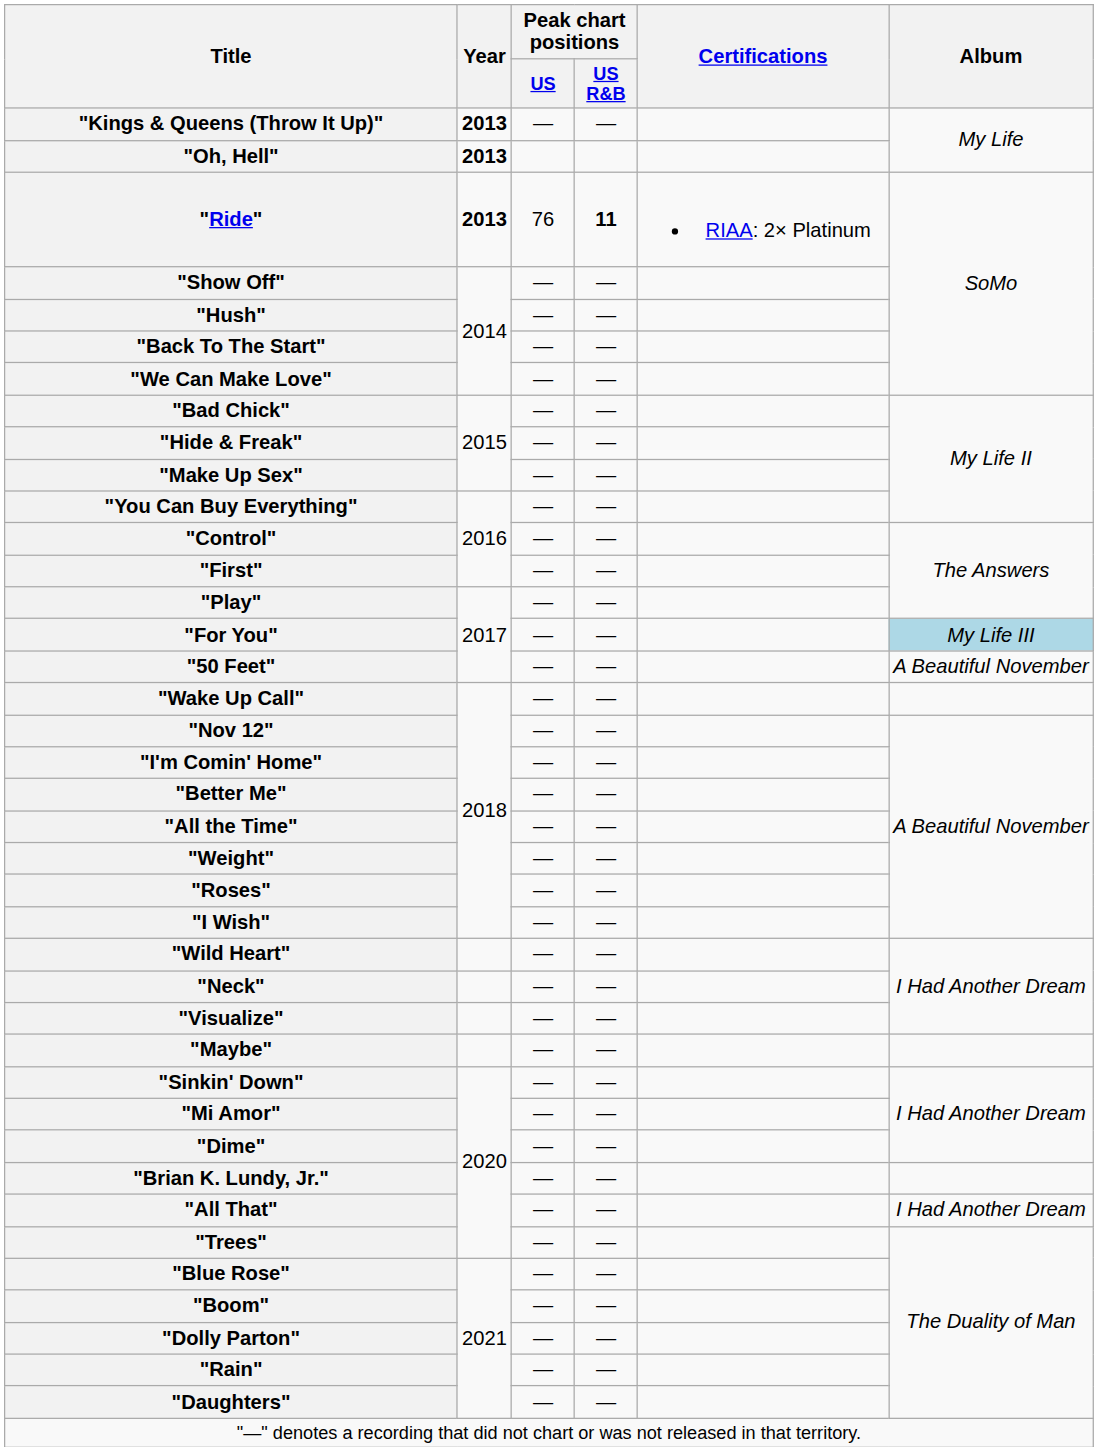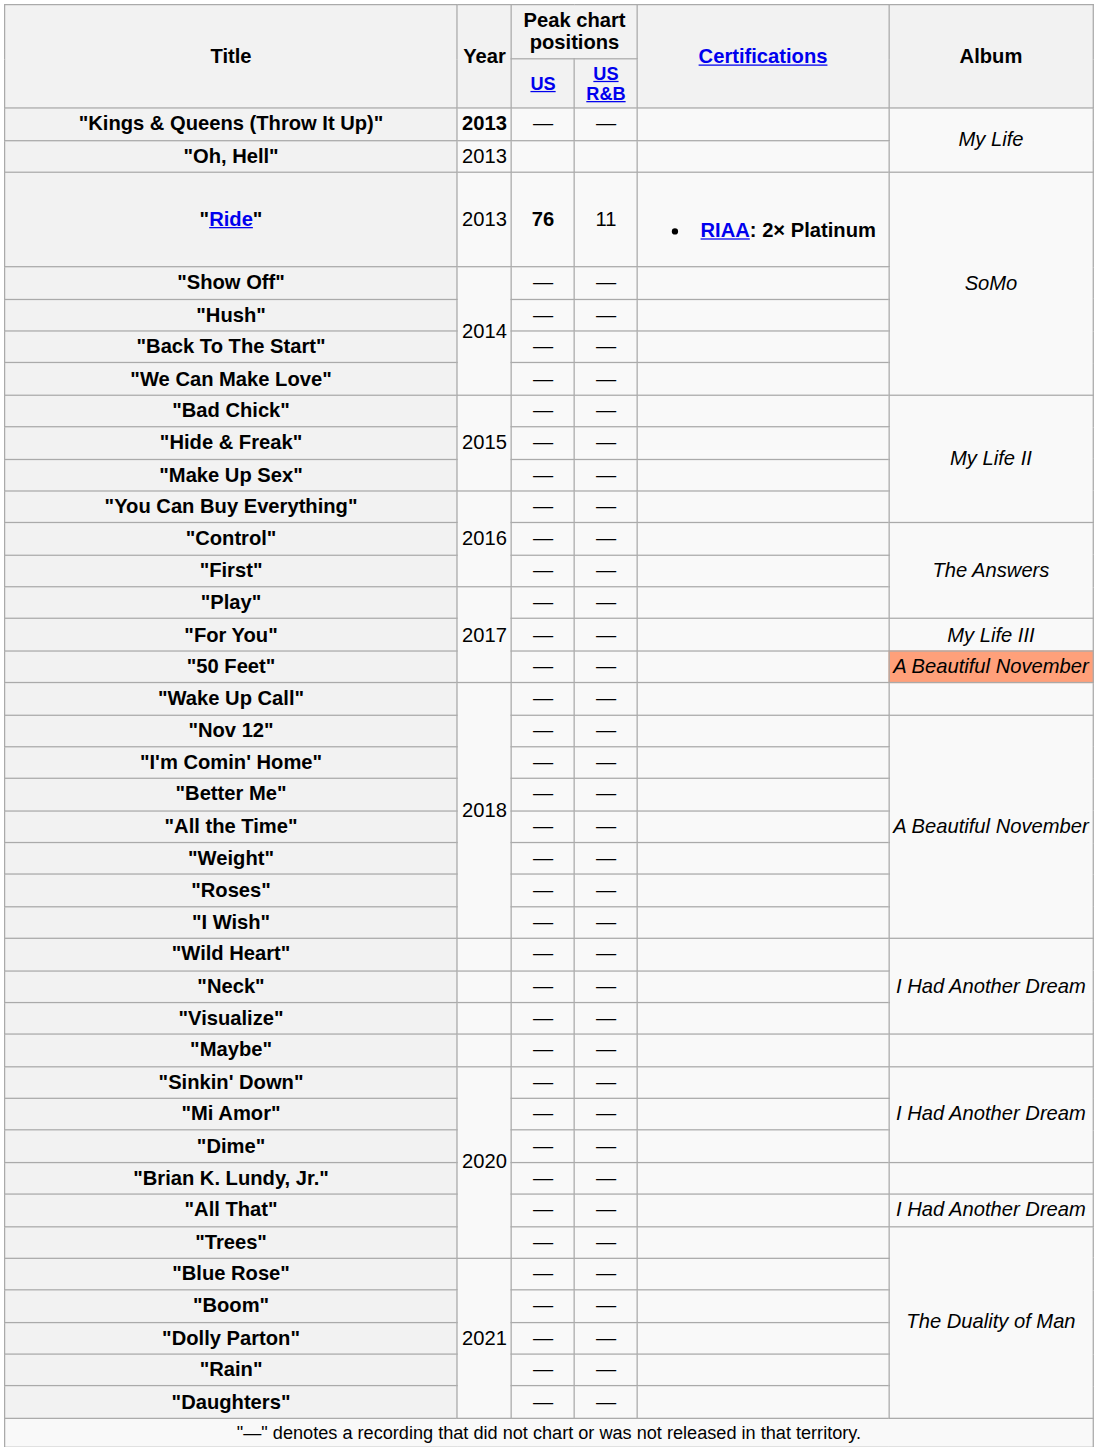(485, 155) bold -> (485, 155) normal
(485, 219) bold -> (485, 219) normal
(543, 219) normal -> (543, 219) bold
(606, 219) bold -> (606, 219) normal
(763, 231) normal -> (763, 231) bold
(991, 634) lightblue background -> (991, 634) no background
(991, 666) no background -> (991, 666) lightsalmon background
